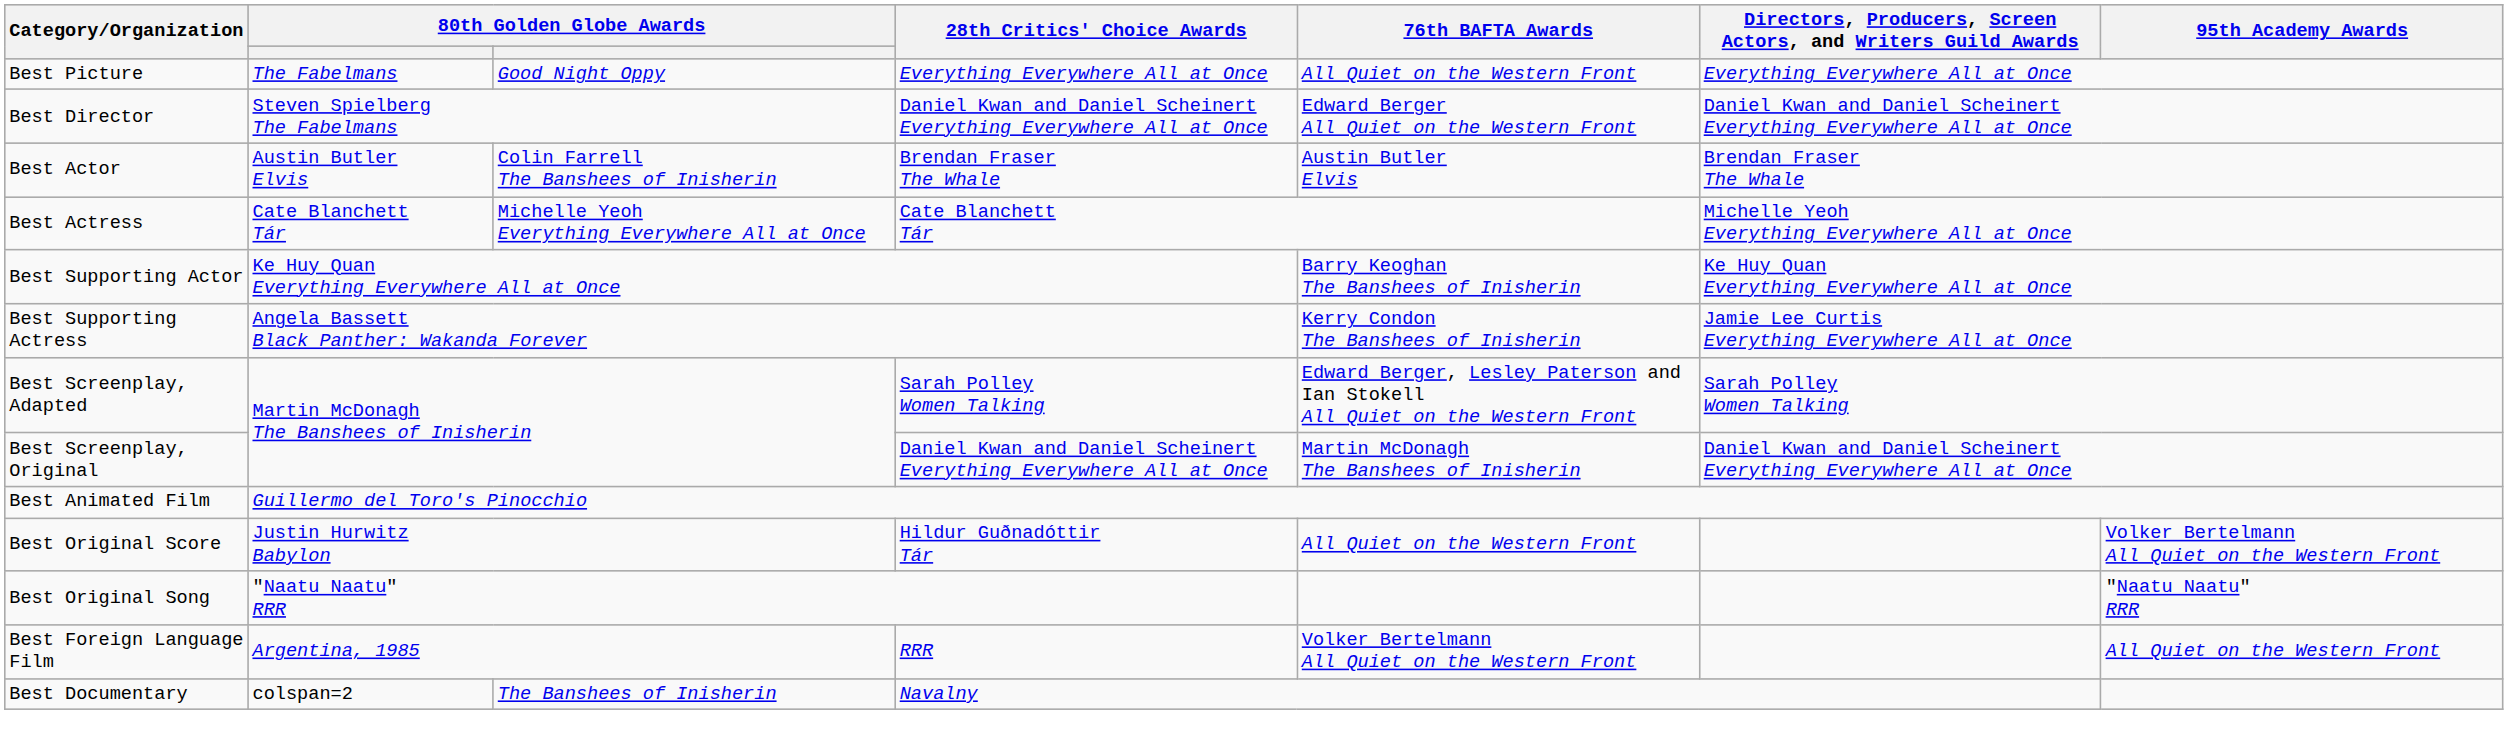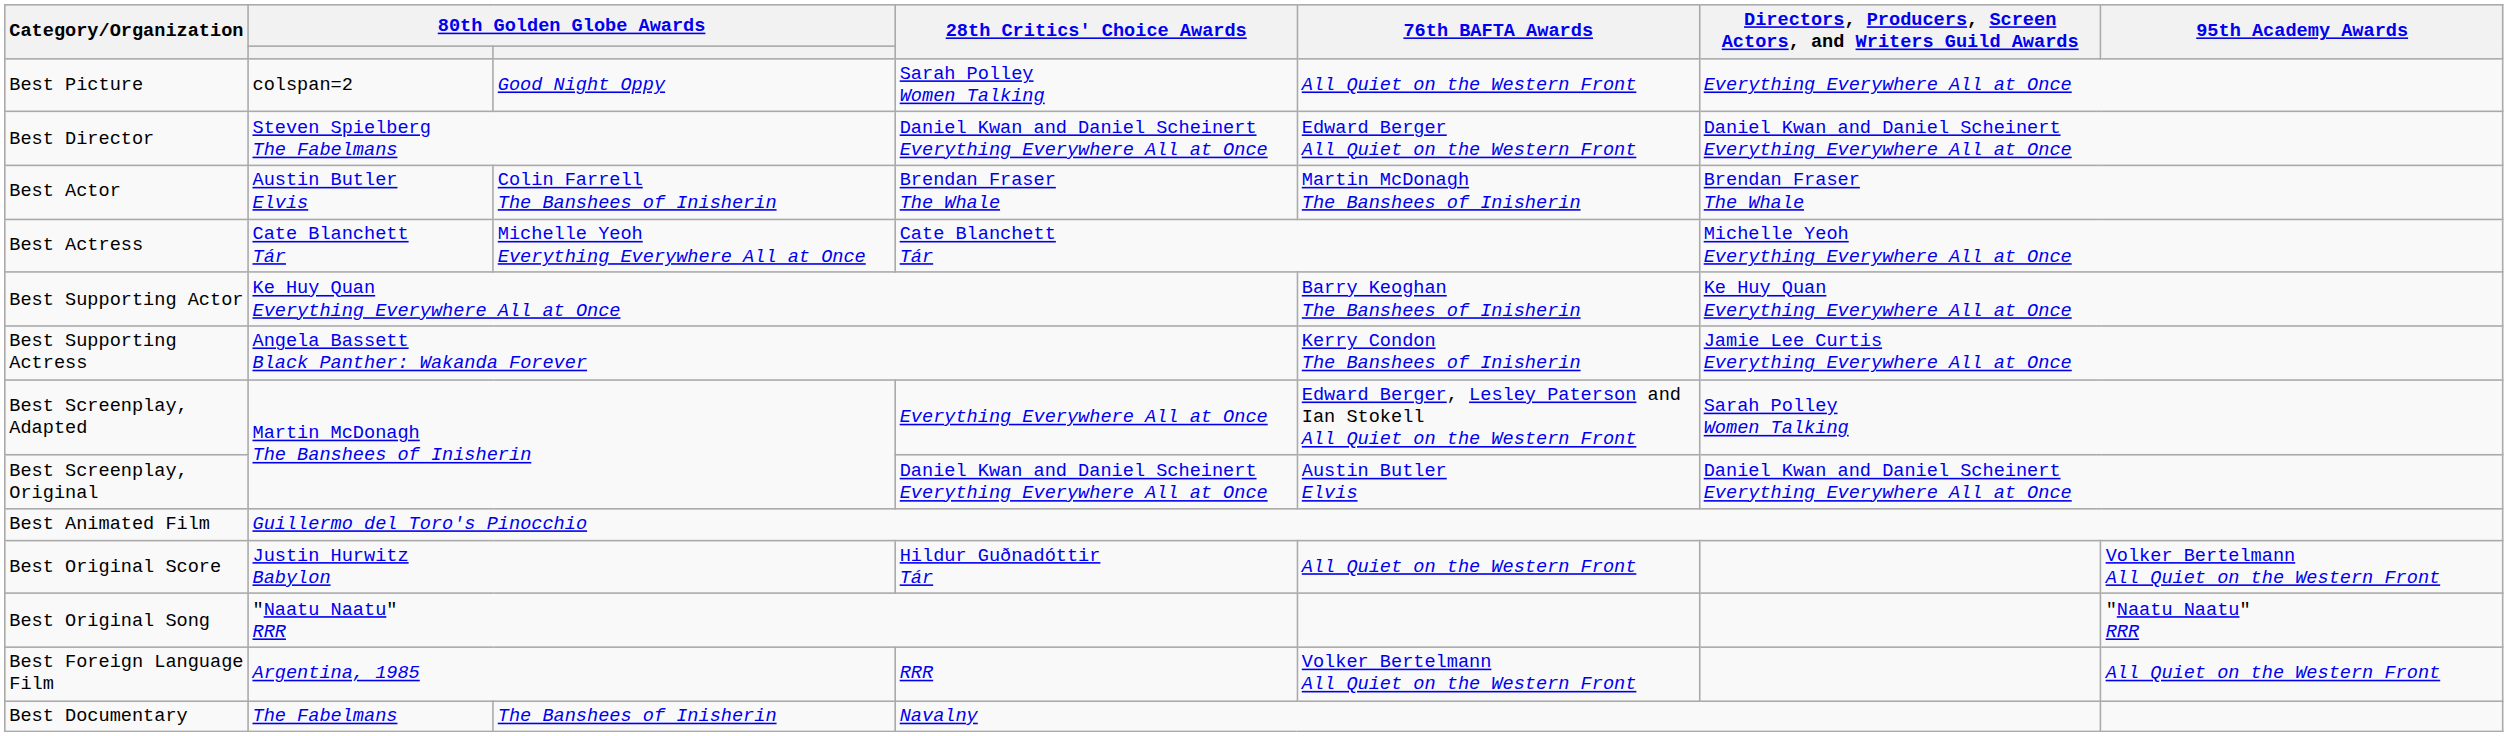(325, 74) The Fabelmans -> (303, 85) colspan=2
(1084, 74) Everything Everywhere All at Once -> (972, 85) Sarah Polley Women Talking
(1374, 170) Austin Butler Elvis -> (1441, 192) Martin McDonagh The Banshees of Inisherin
(972, 395) Sarah Polley Women Talking -> (1084, 417) Everything Everywhere All at Once
(1441, 459) Martin McDonagh The Banshees of Inisherin -> (1374, 482) Austin Butler Elvis
(303, 694) colspan=2 -> (325, 716) The Fabelmans
